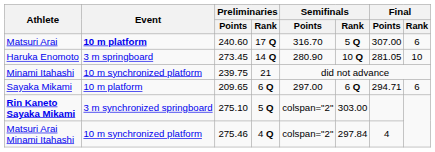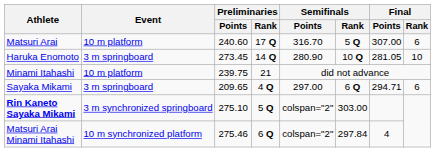(115, 42) bold -> (113, 42) normal
(143, 72) 10 m synchronized platform -> (113, 72) 10 m platform
(113, 88) 10 m platform -> (118, 88) 3 m springboard
(266, 88) 6 Q -> (266, 88) 4 Q
(266, 134) 4 Q -> (266, 134) 6 Q
